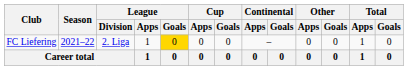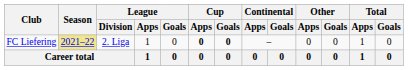(78, 42) no background -> (78, 42) khaki background
(174, 42) gold background -> (174, 42) no background
(201, 42) normal -> (201, 42) bold
(228, 42) normal -> (228, 42) bold
